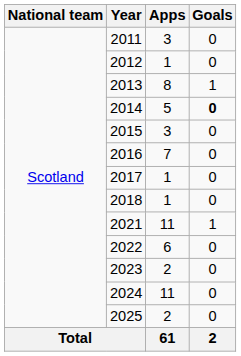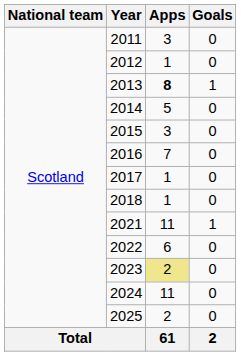(167, 85) normal -> (167, 85) bold
(212, 108) bold -> (212, 108) normal
(167, 270) no background -> (167, 270) khaki background
